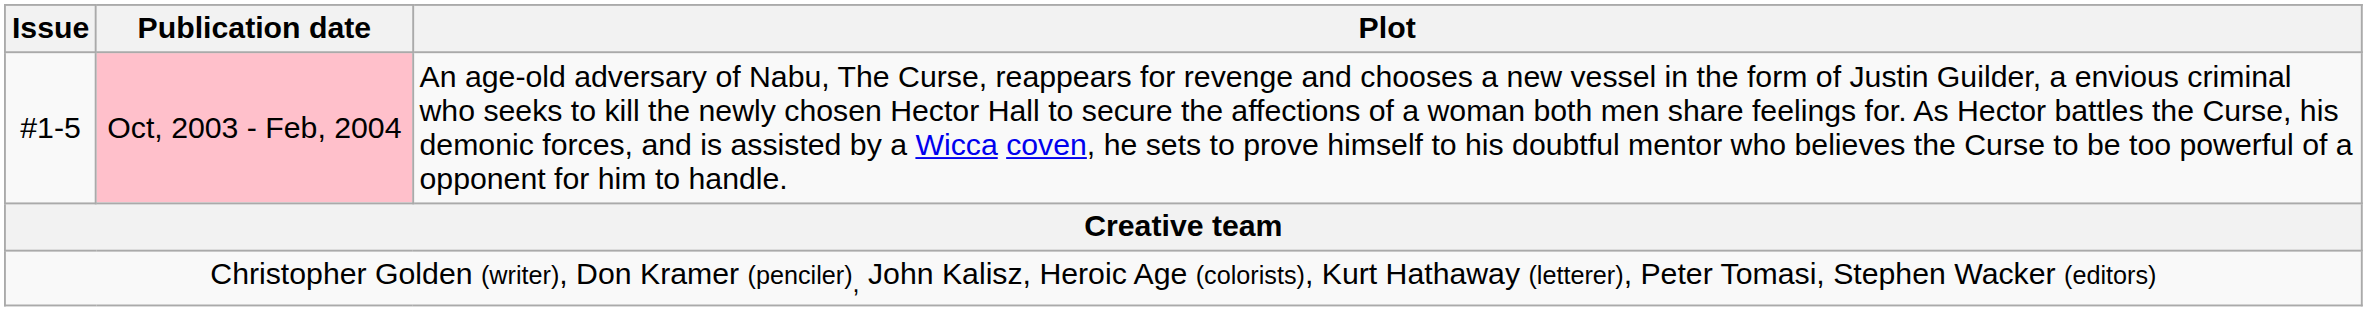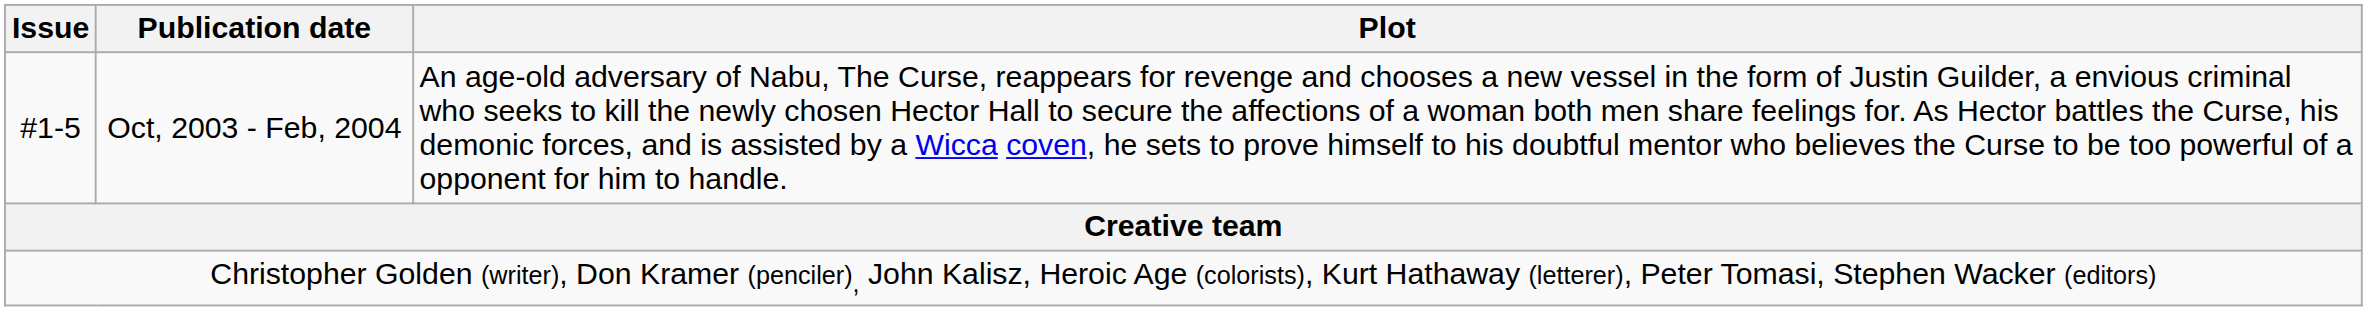(254, 127) pink background -> (254, 127) no background
